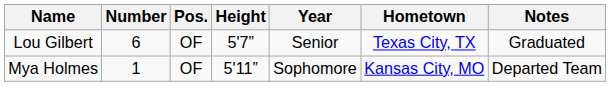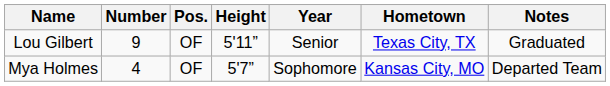(136, 42) 6 -> (136, 42) 9
(241, 42) 5'7” -> (241, 42) 5'11”
(136, 68) 1 -> (136, 68) 4
(241, 68) 5'11” -> (241, 68) 5'7”
